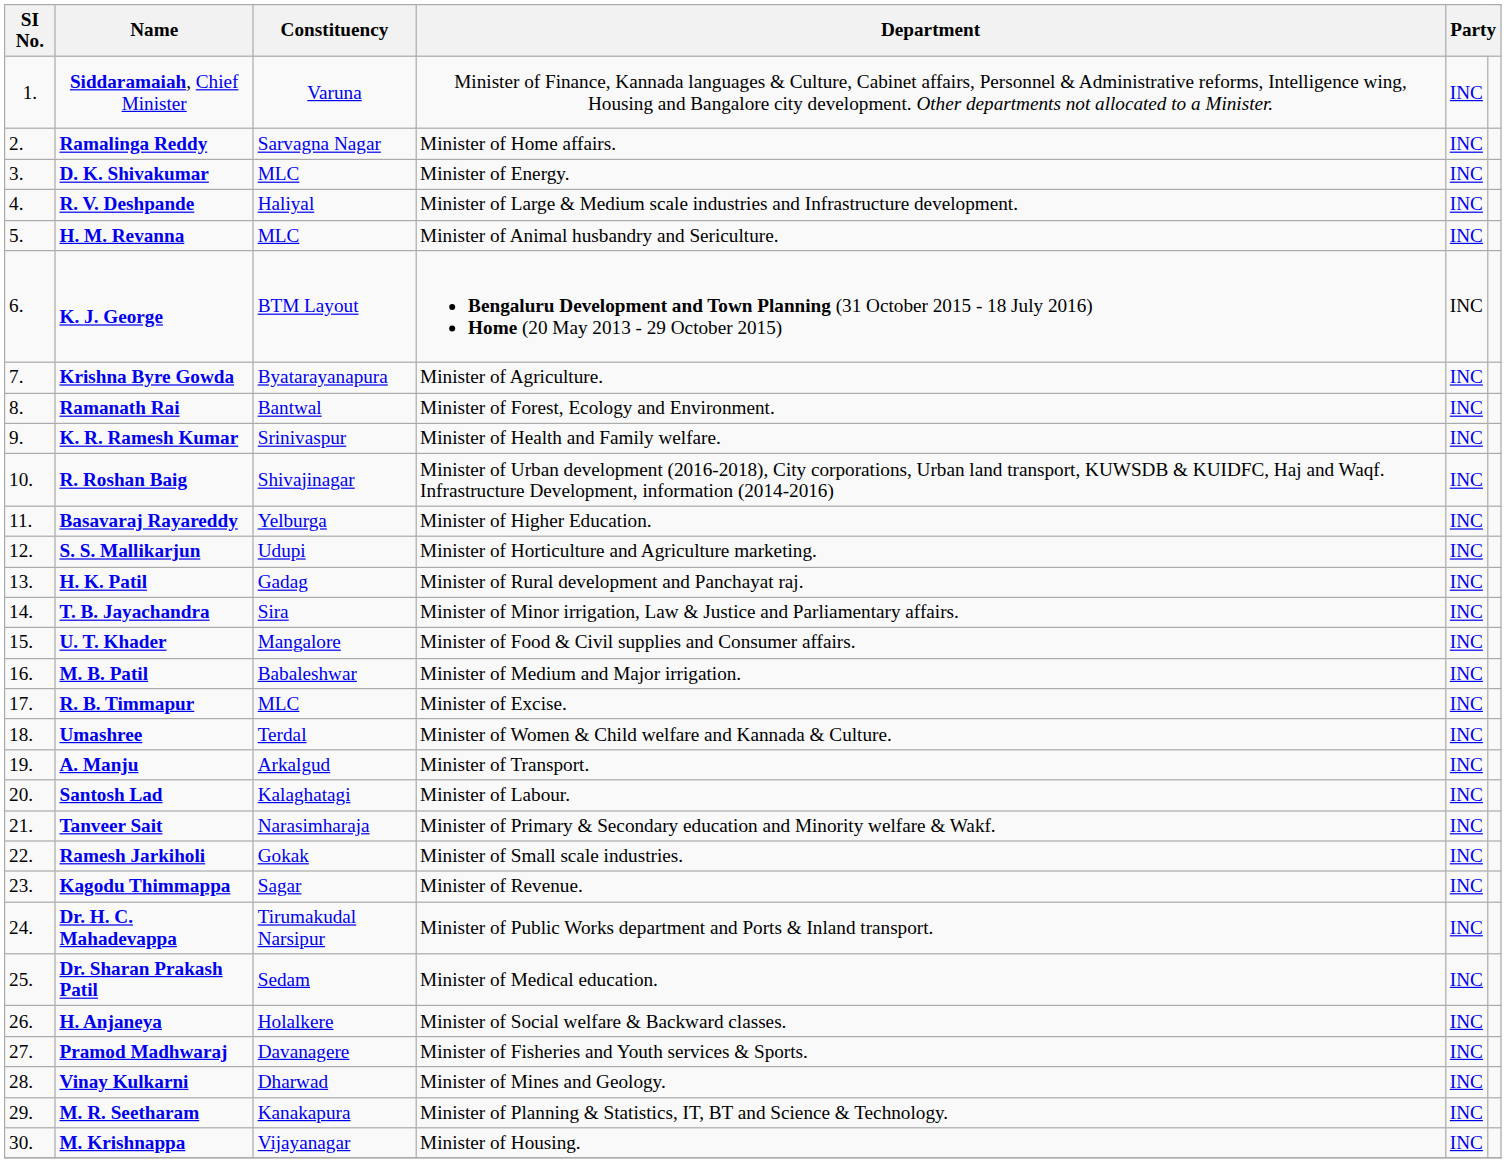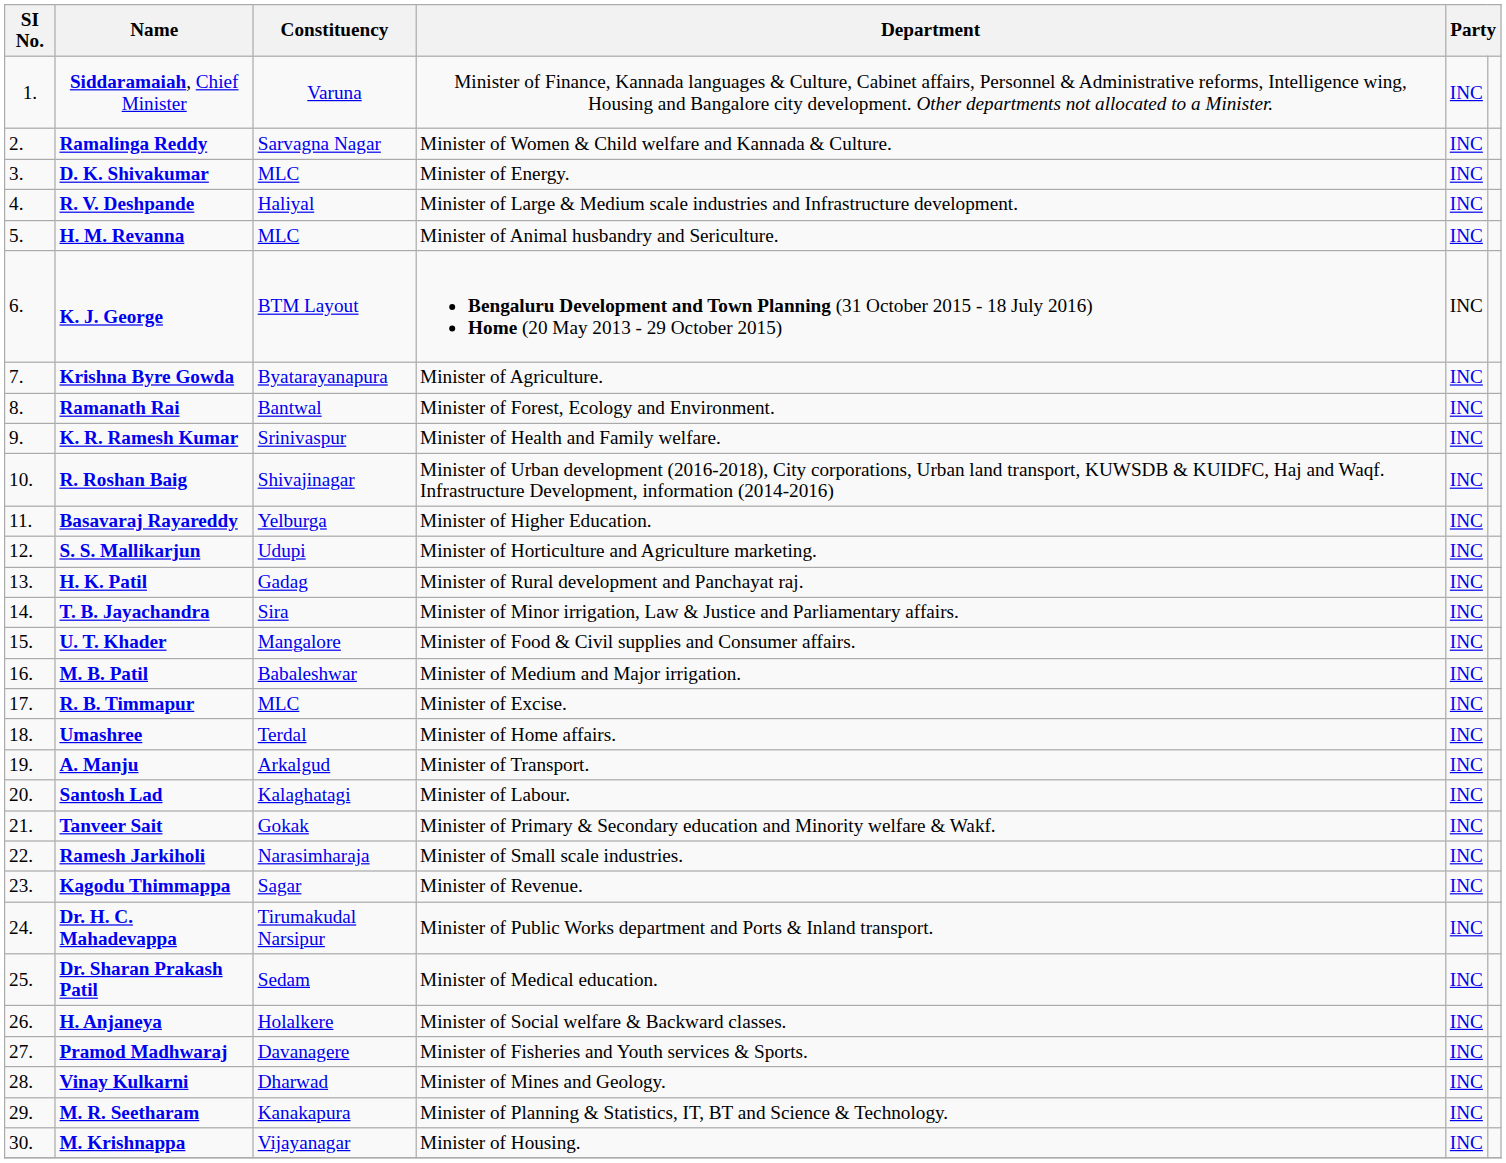(518, 143) Minister of Home affairs. -> (656, 143) Minister of Women & Child welfare and Kannada & Culture.
(656, 734) Minister of Women & Child welfare and Kannada & Culture. -> (518, 734) Minister of Home affairs.
(314, 825) Narasimharaja -> (283, 825) Gokak
(283, 855) Gokak -> (314, 855) Narasimharaja
